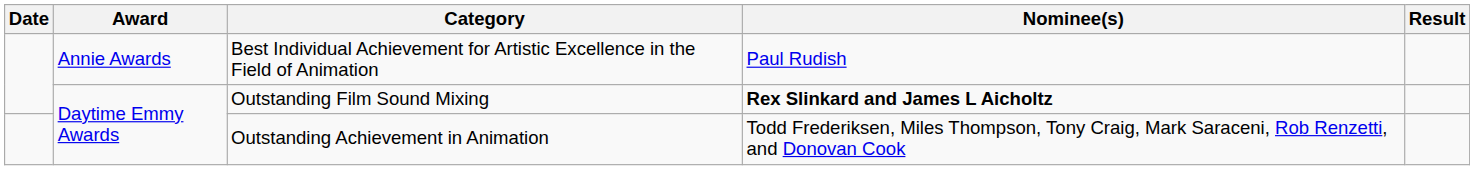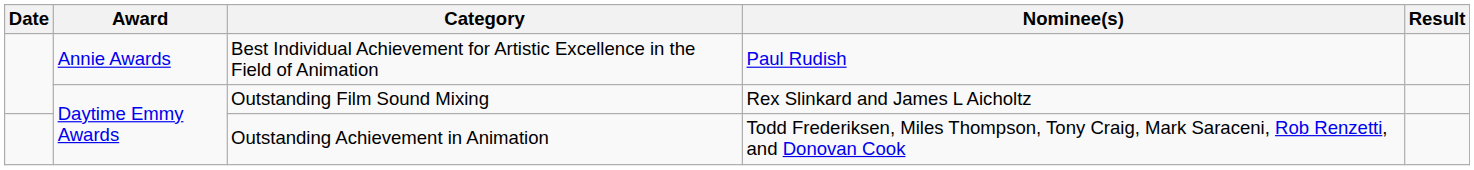(900, 98) bold -> (889, 98) normal
